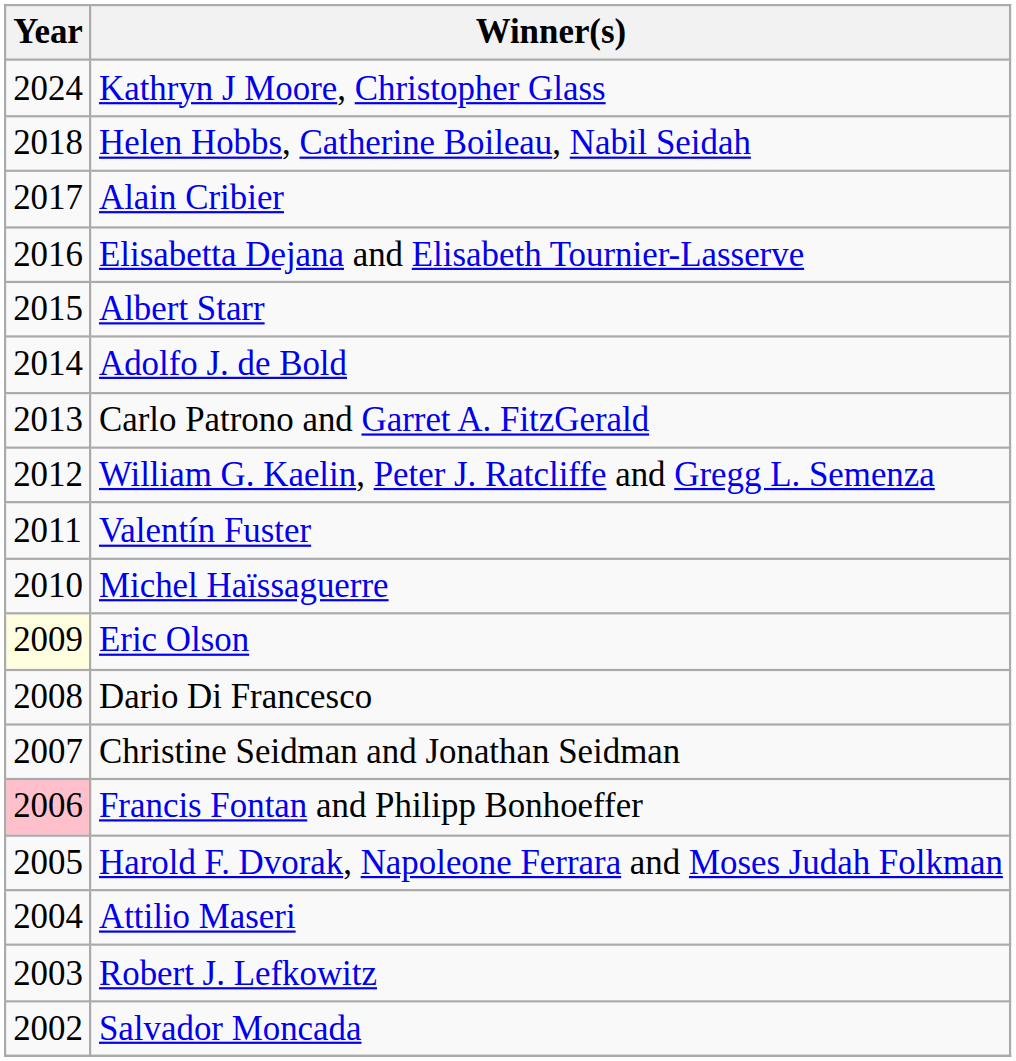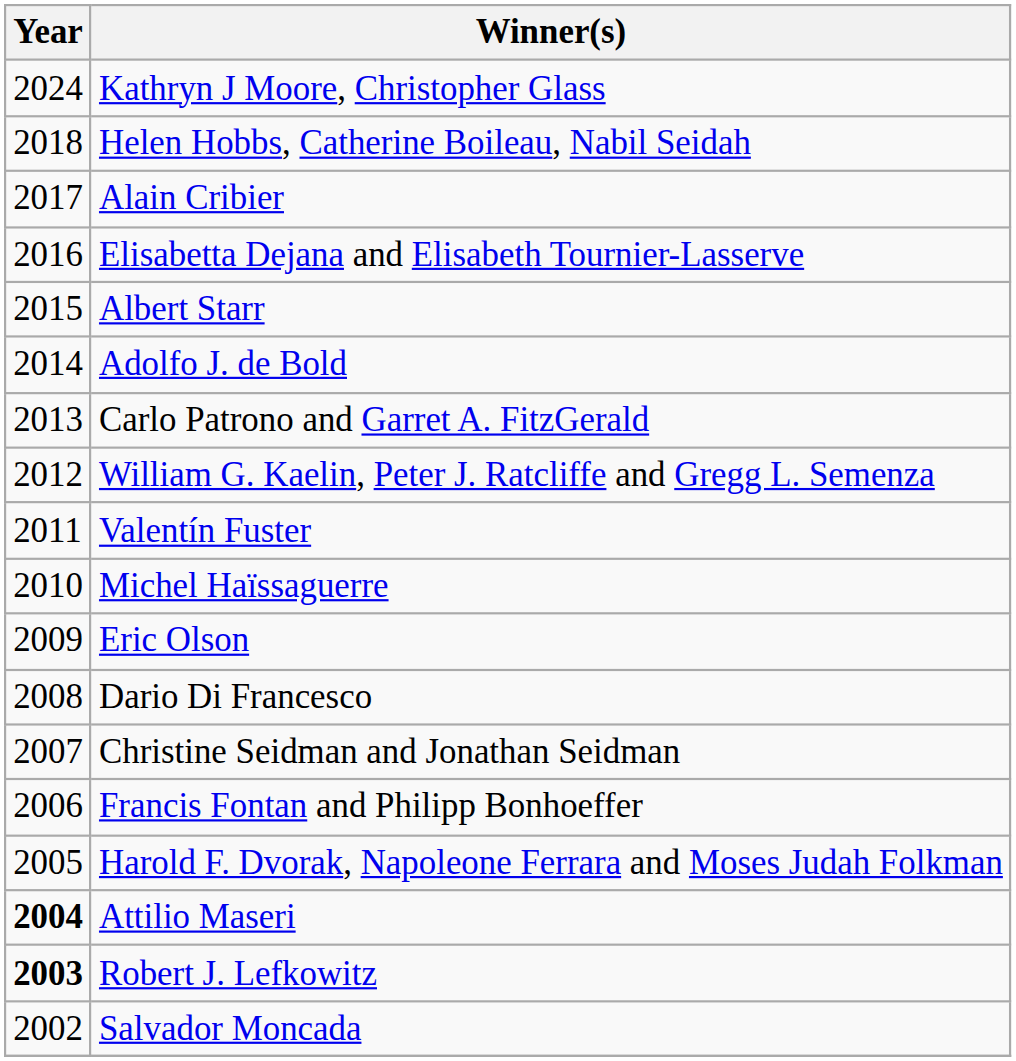(48, 640) lightyellow background -> (48, 640) no background
(48, 806) pink background -> (48, 806) no background
(48, 917) normal -> (48, 917) bold
(48, 972) normal -> (48, 972) bold
